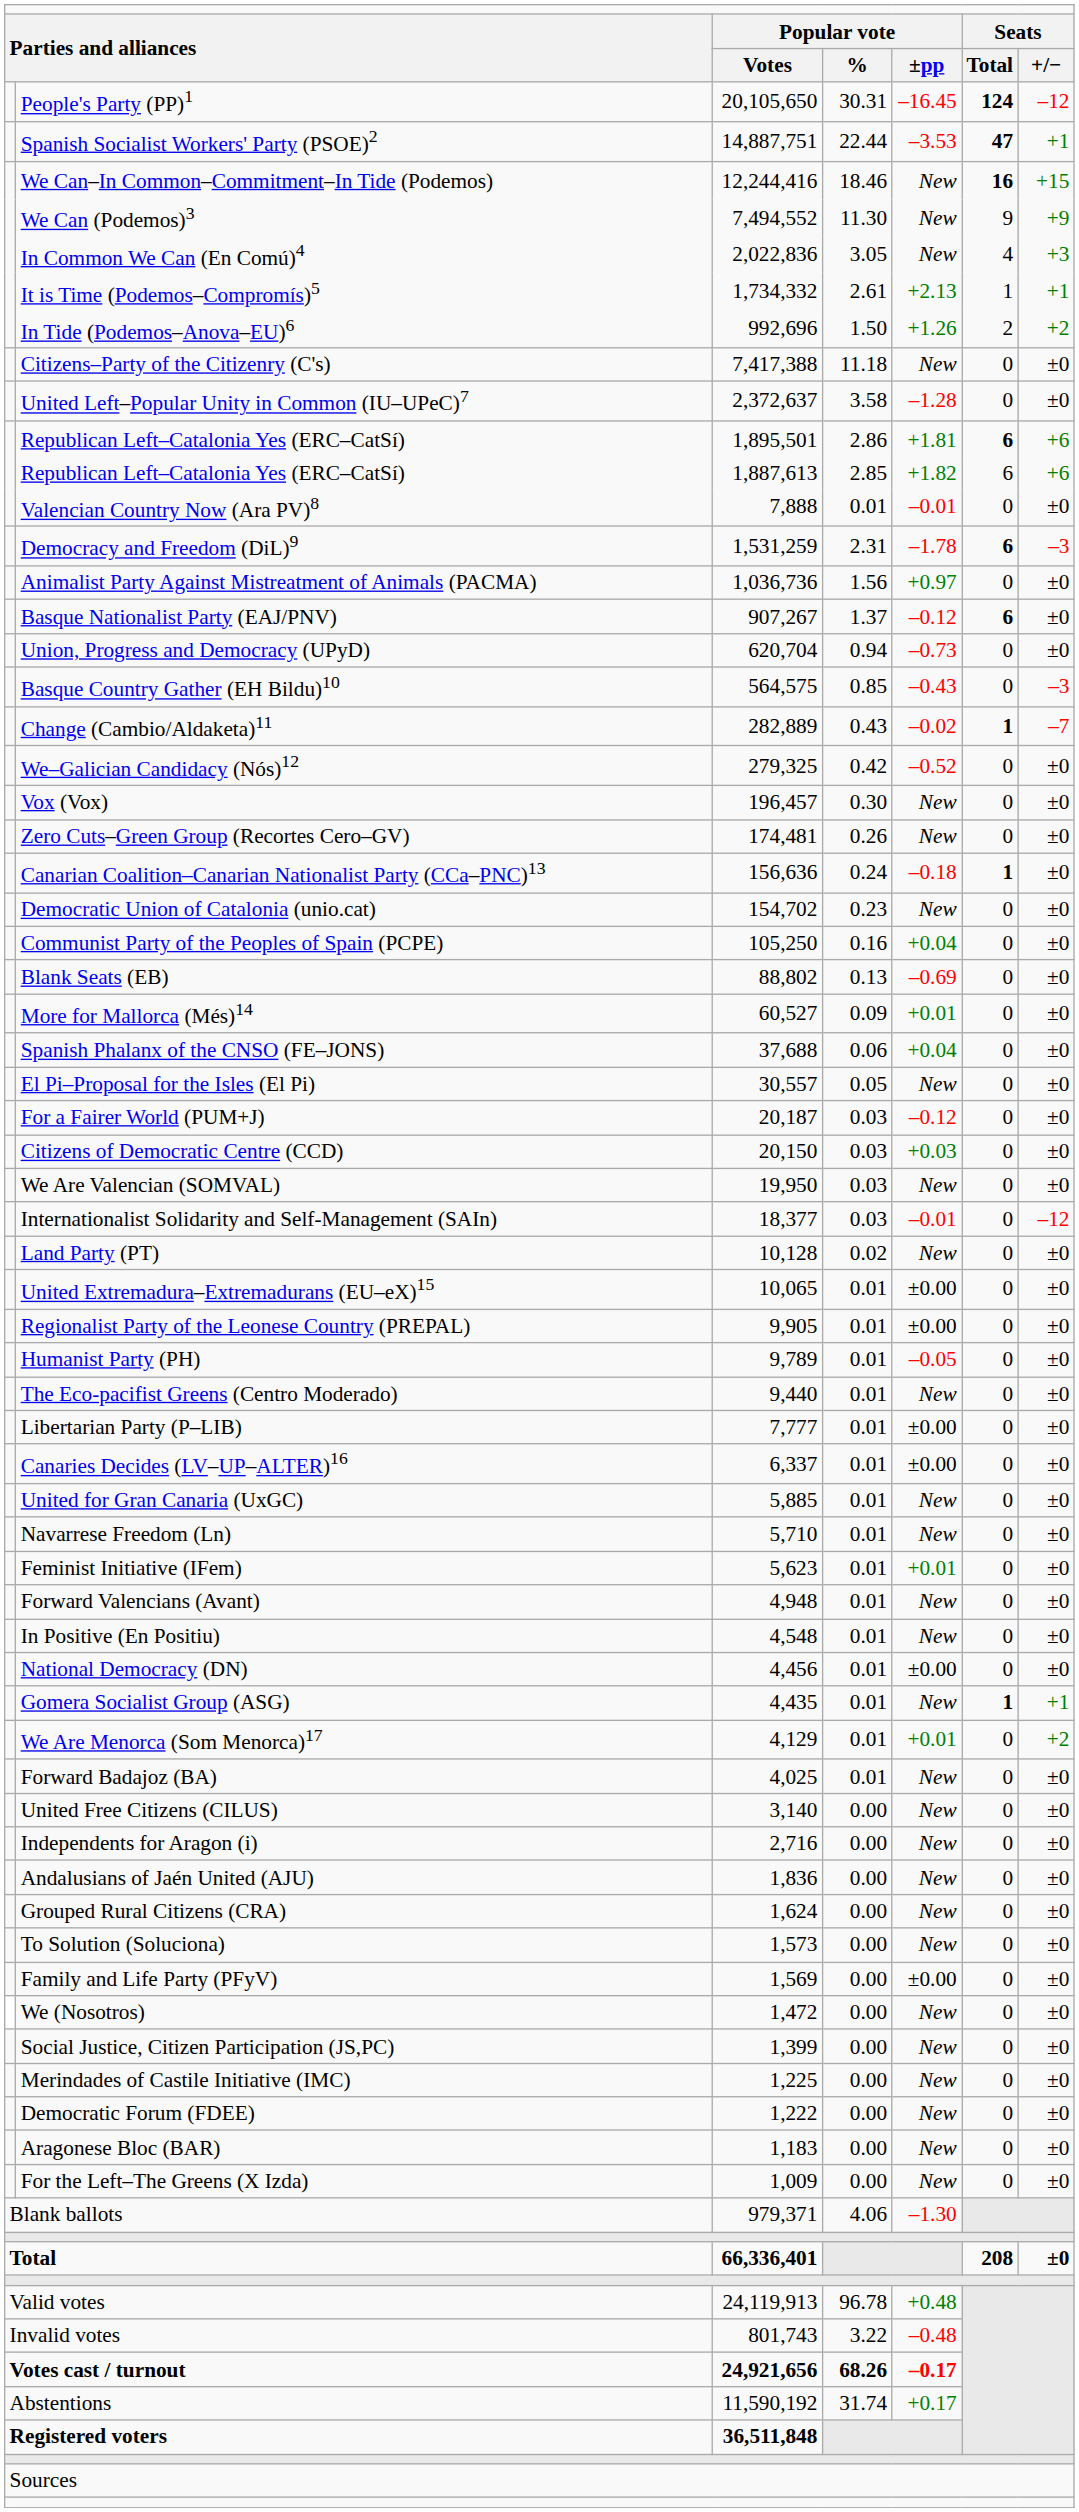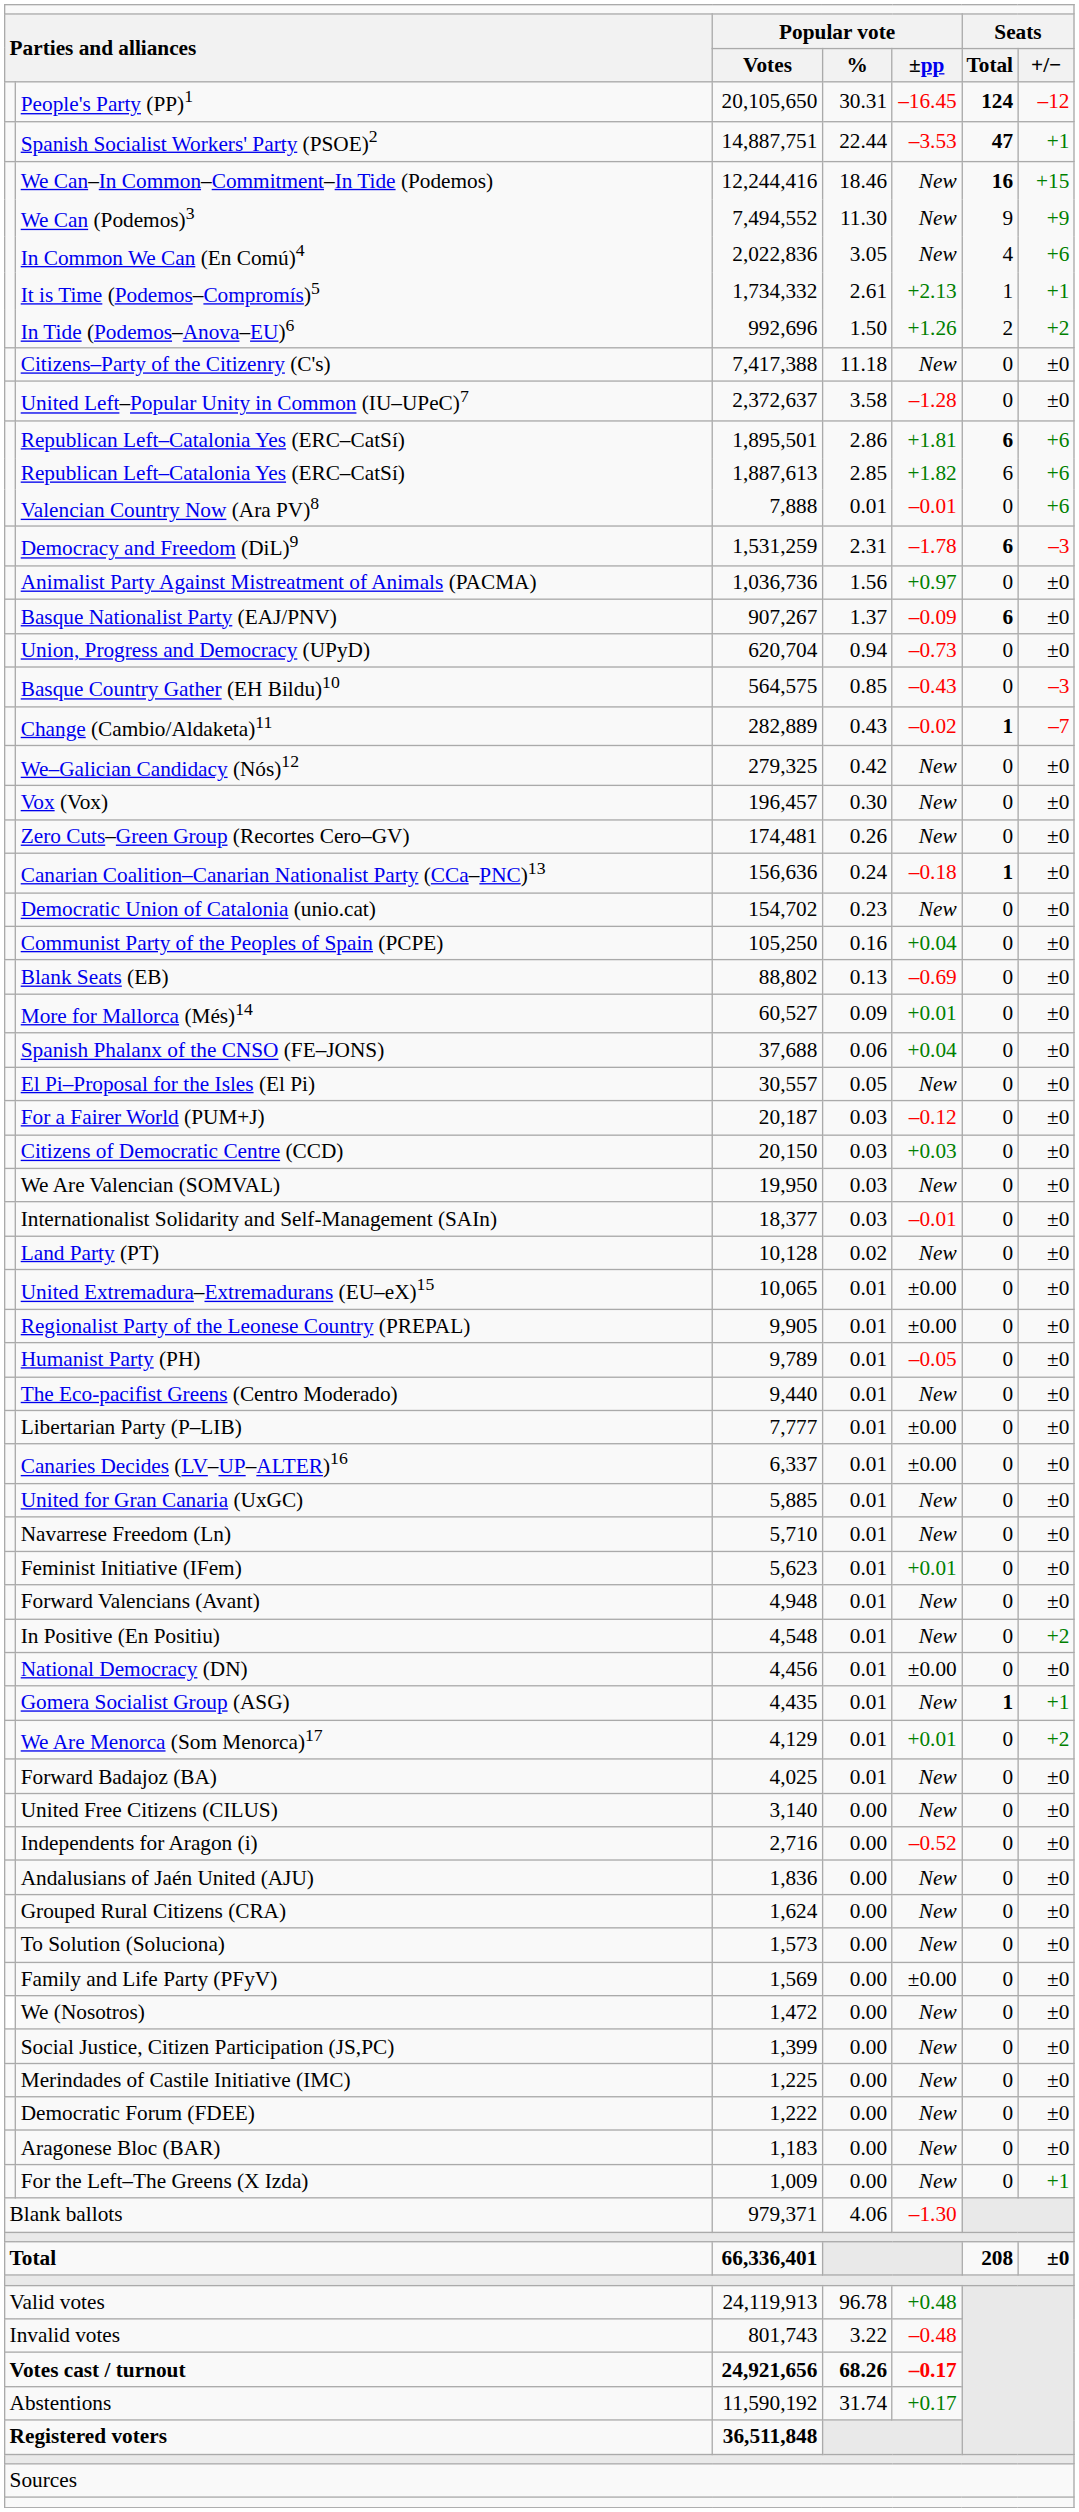(1058, 254) +3 -> (1058, 254) +6
(1058, 507) ±0 -> (1058, 507) +6
(933, 616) –0.12 -> (933, 616) –0.09
(933, 765) –0.52 -> (938, 765) New
(1053, 1218) –12 -> (1058, 1218) ±0
(1058, 1635) ±0 -> (1058, 1635) +2
(938, 1843) New -> (933, 1843) –0.52
(1058, 2181) ±0 -> (1058, 2181) +1
